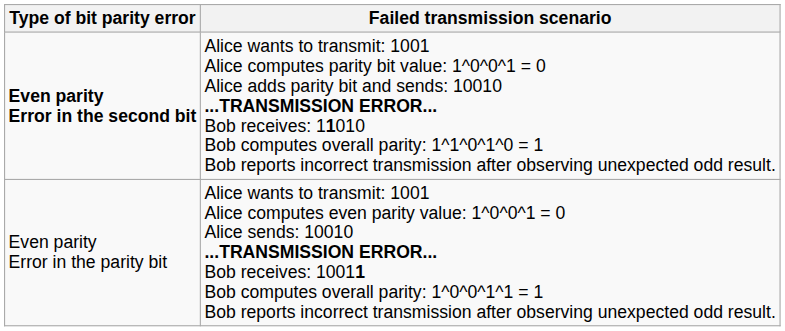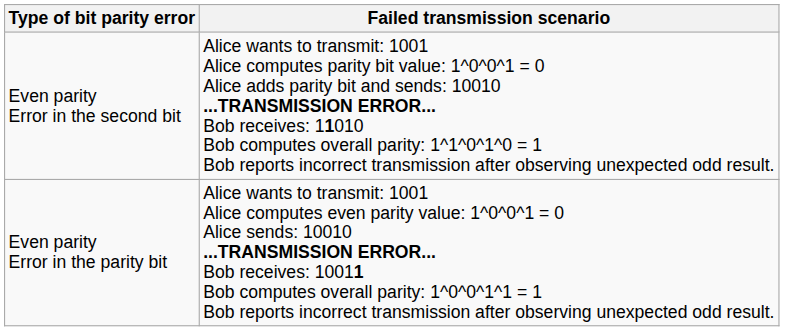(102, 105) bold -> (95, 105) normal
